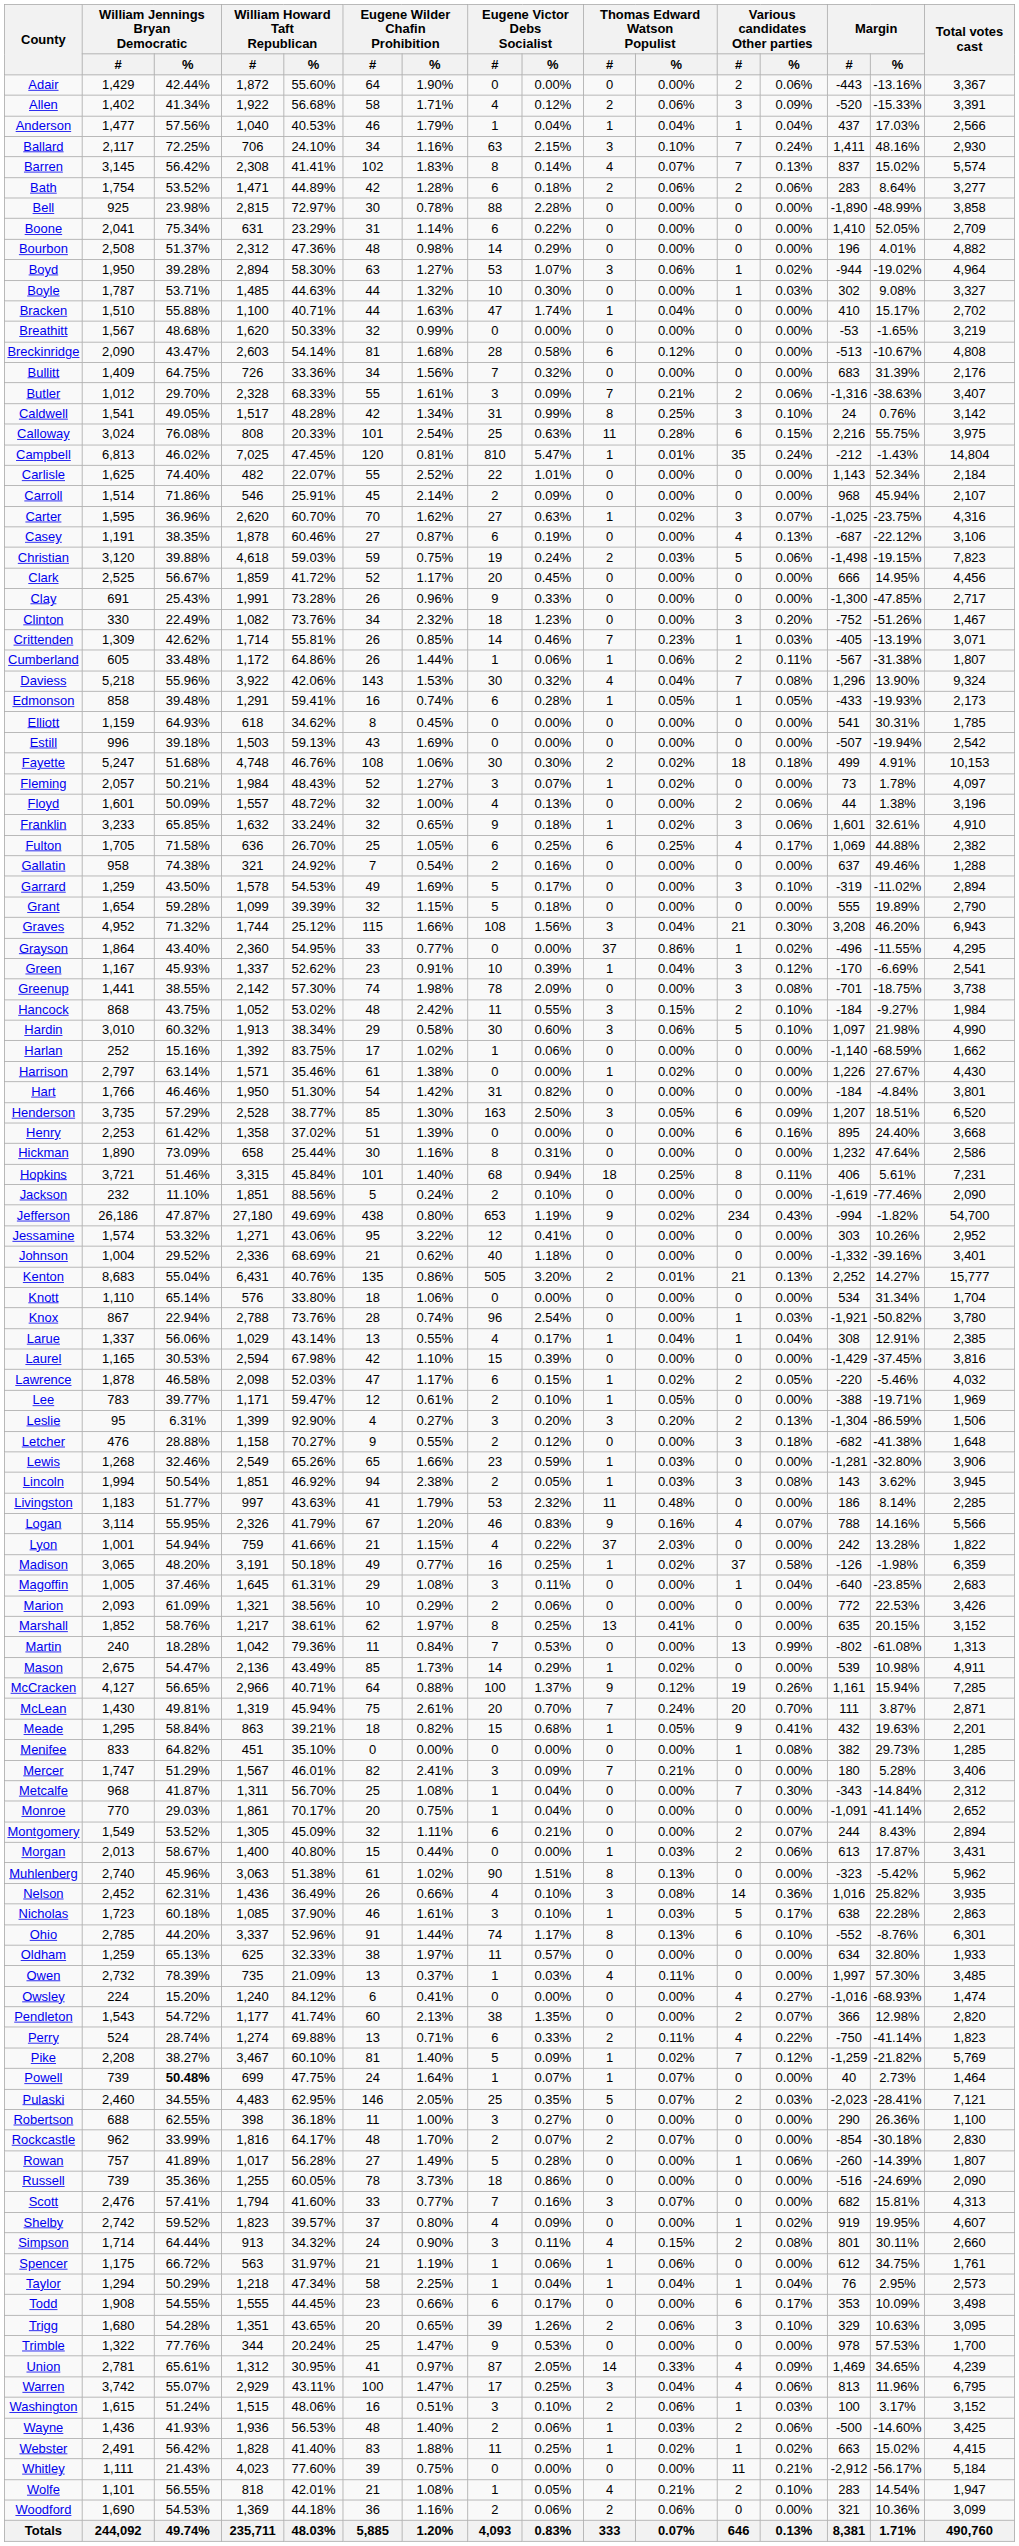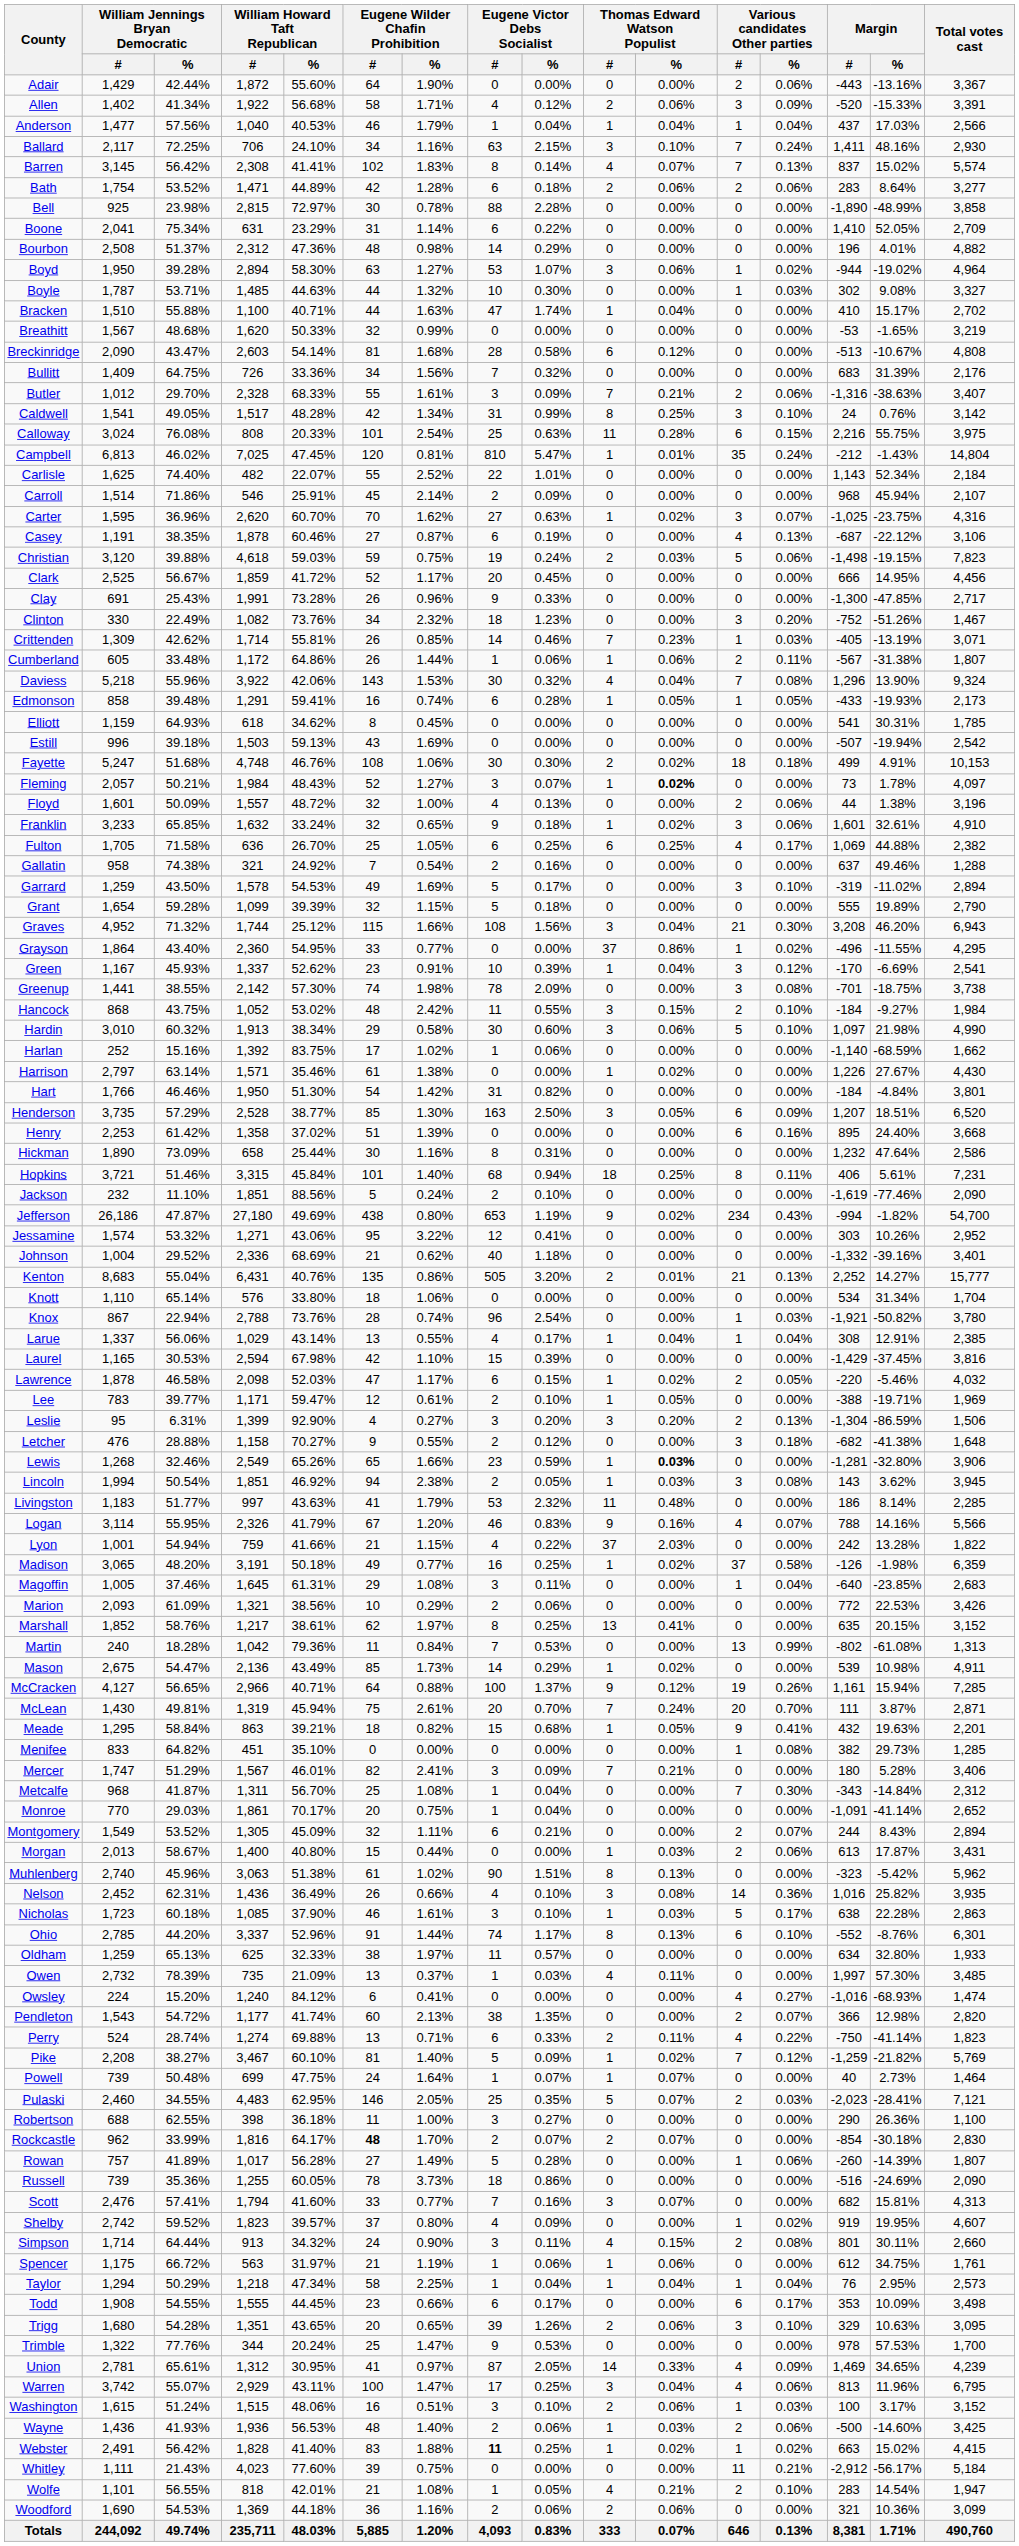(676, 783) normal -> (676, 783) bold
(676, 1462) normal -> (676, 1462) bold
(188, 2078) bold -> (188, 2078) normal
(373, 2140) normal -> (373, 2140) bold
(495, 2448) normal -> (495, 2448) bold
